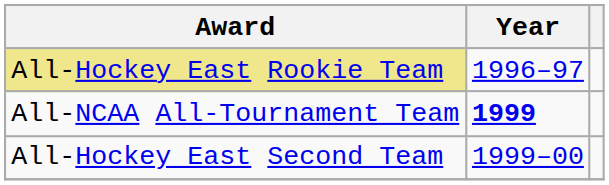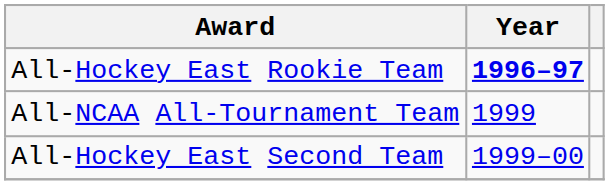(227, 70) khaki background -> (227, 70) no background
(528, 70) normal -> (528, 70) bold
(504, 114) bold -> (504, 114) normal
